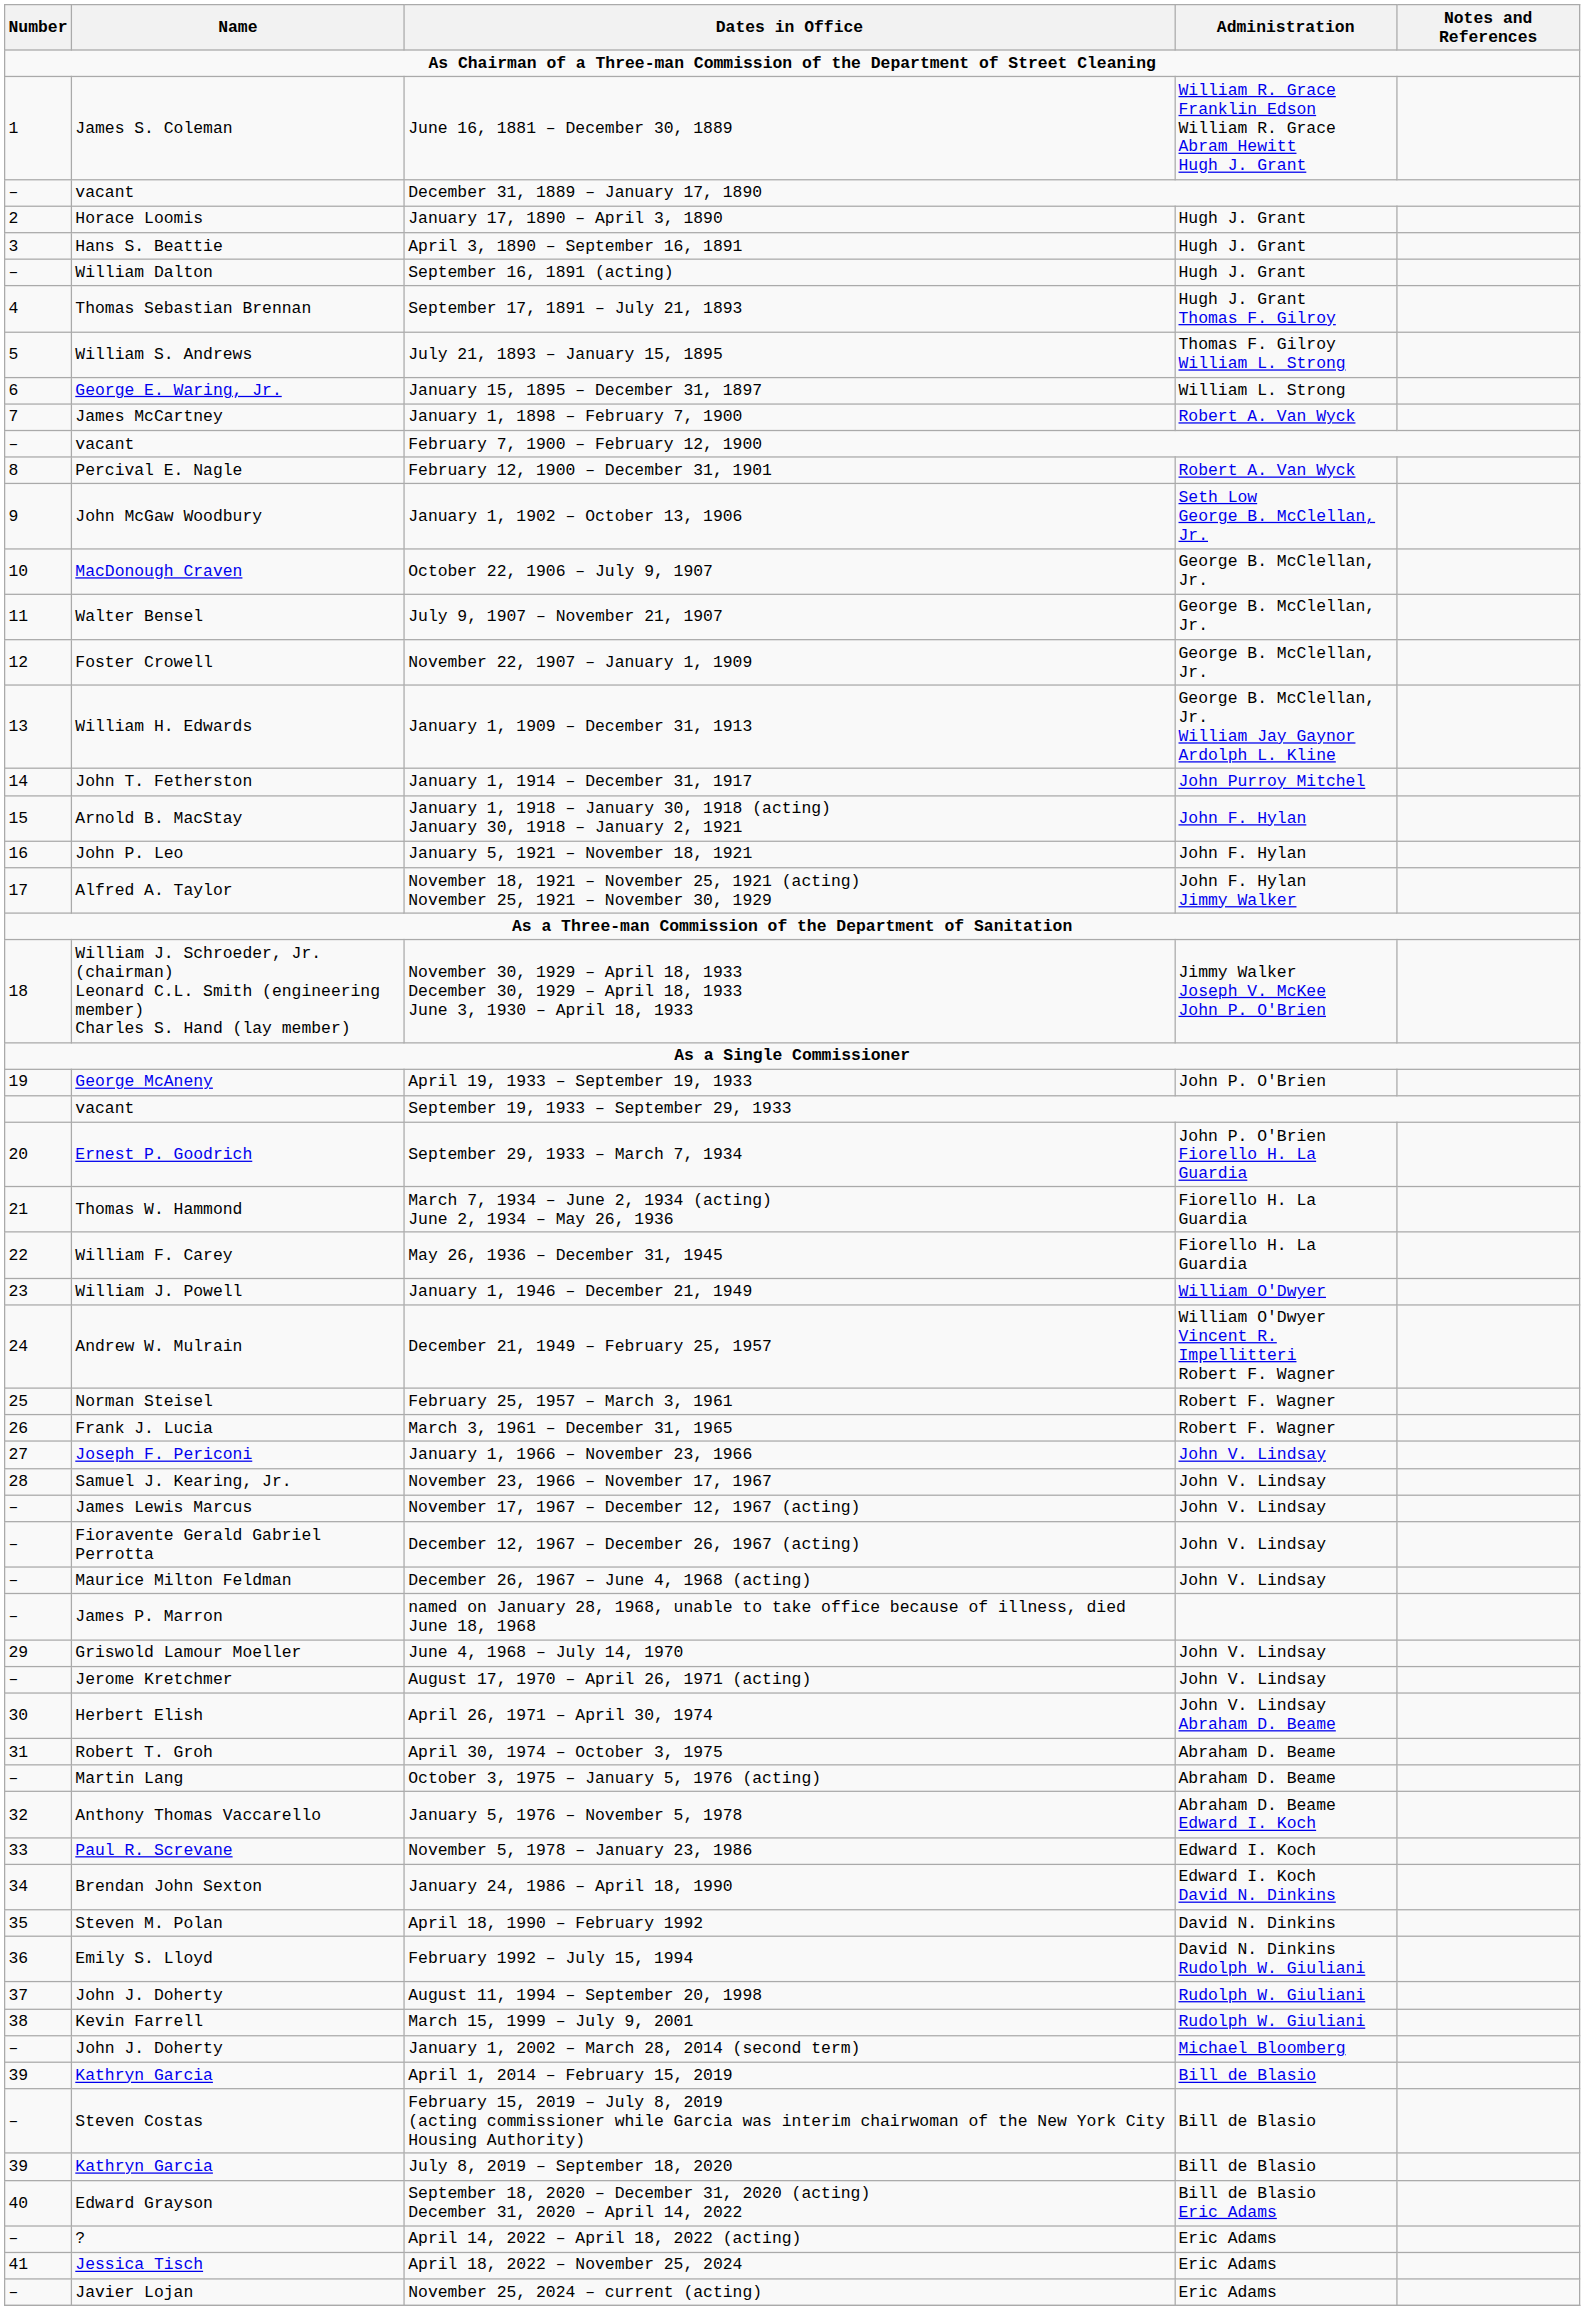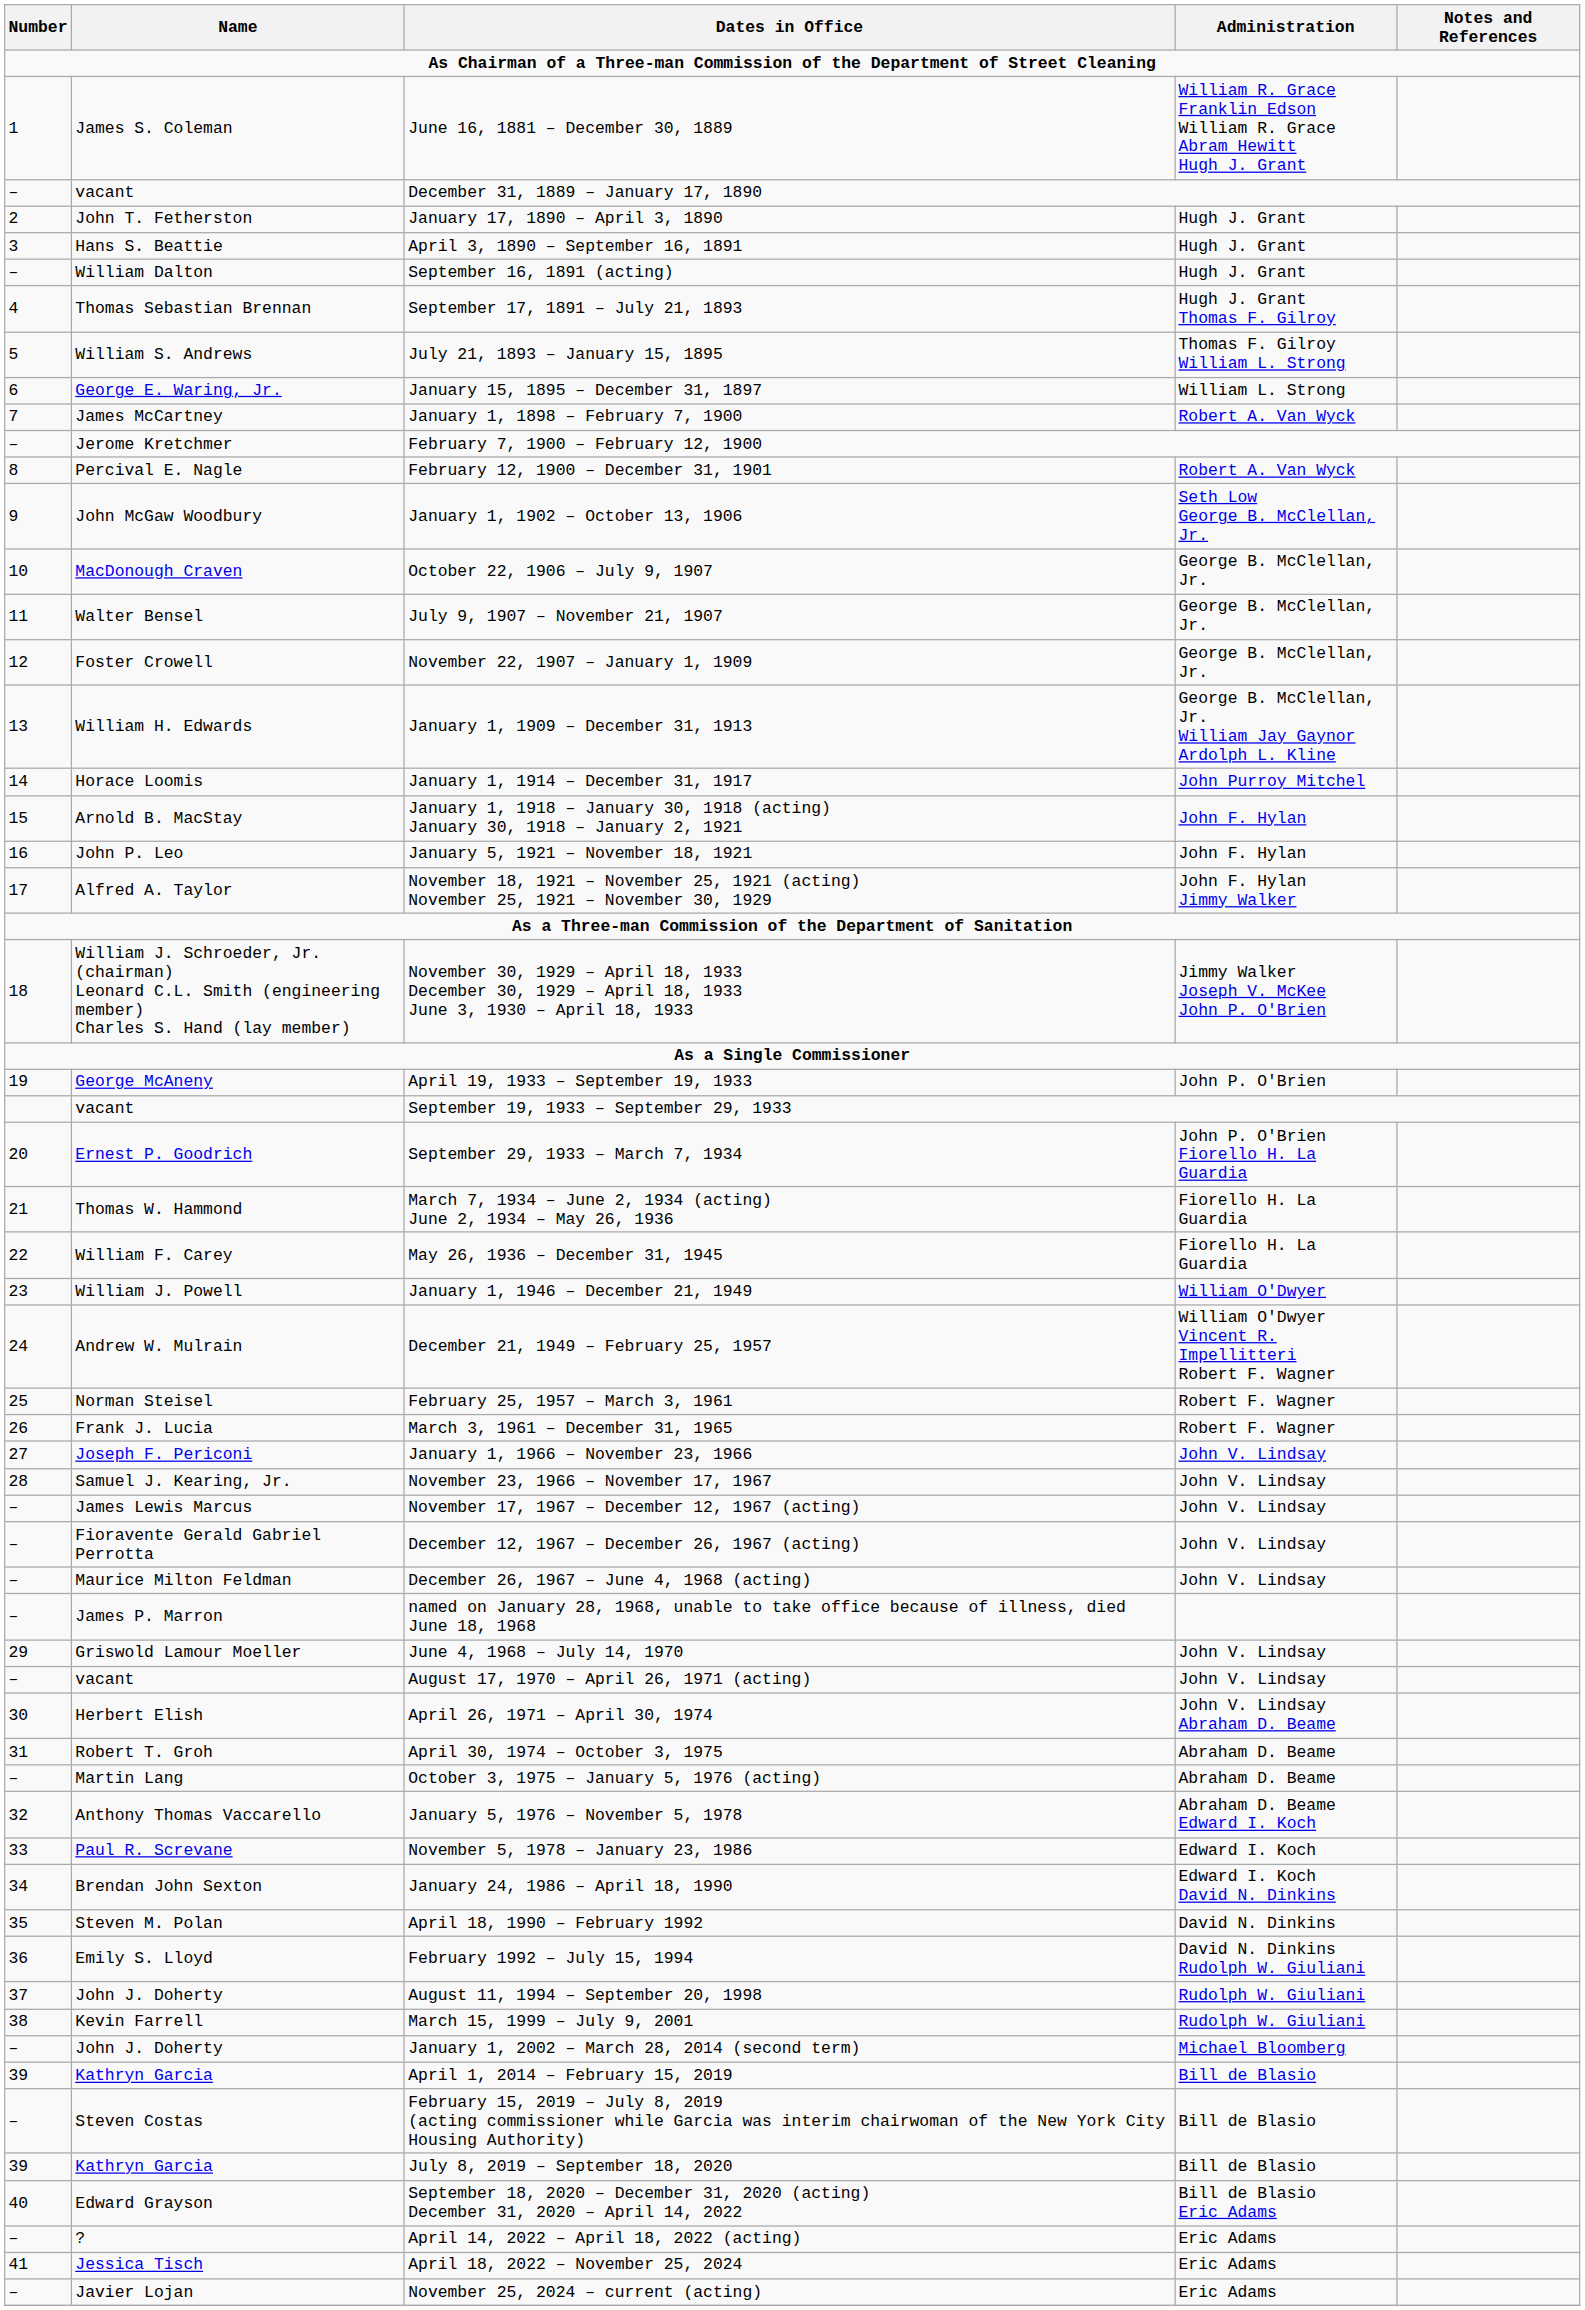(139, 219) Horace Loomis -> (164, 219) John T. Fetherston
(105, 444) vacant -> (154, 444) Jerome Kretchmer
(164, 782) John T. Fetherston -> (139, 782) Horace Loomis
(154, 1680) Jerome Kretchmer -> (105, 1680) vacant
